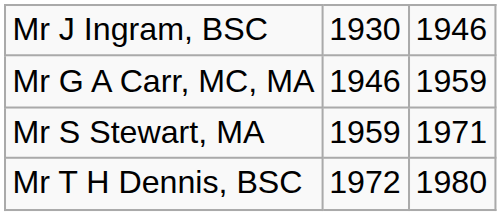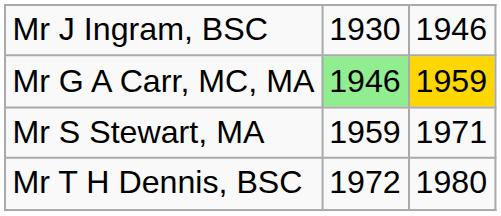(365, 81) no background -> (365, 81) lightgreen background
(451, 81) no background -> (451, 81) gold background
